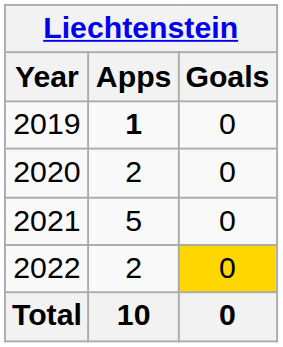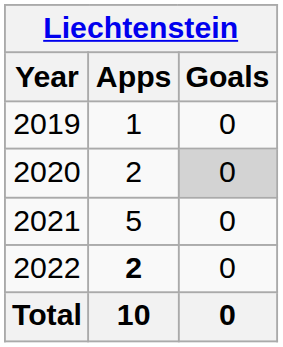(134, 124) bold -> (134, 124) normal
(227, 172) no background -> (227, 172) lightgrey background
(134, 268) normal -> (134, 268) bold
(227, 268) gold background -> (227, 268) no background
